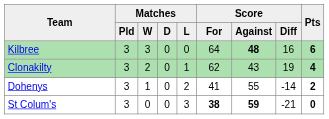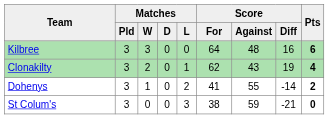(254, 50) bold -> (254, 50) normal
(214, 104) bold -> (214, 104) normal
(254, 104) bold -> (254, 104) normal
